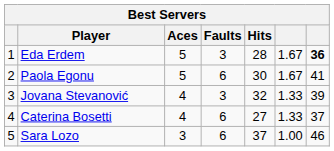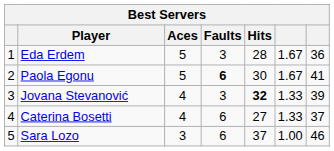(318, 55) bold -> (318, 55) normal
(223, 76) normal -> (223, 76) bold
(260, 96) normal -> (260, 96) bold
